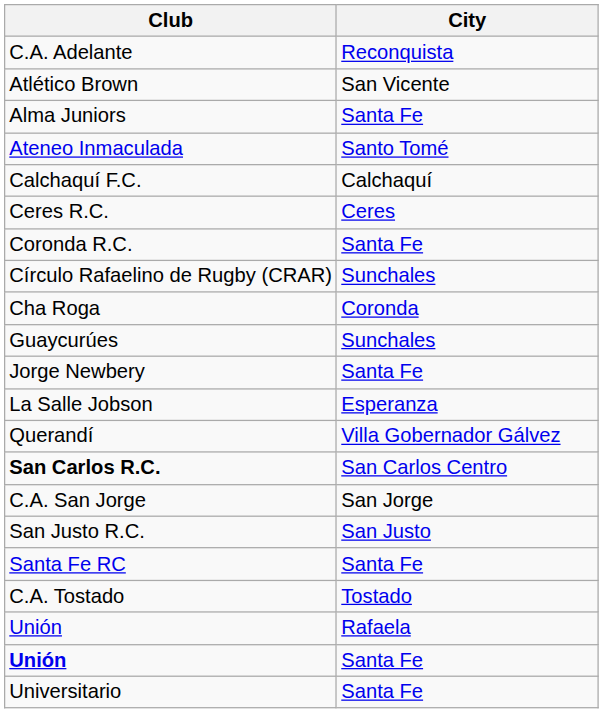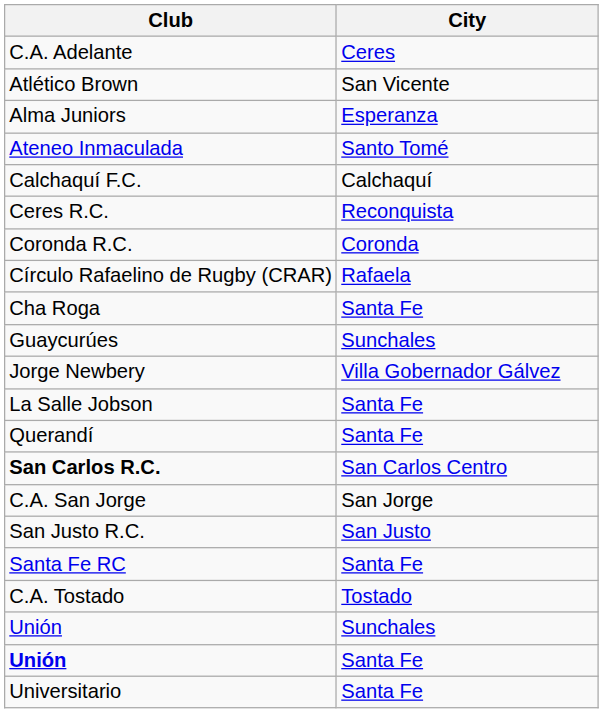(397, 52) Reconquista -> (368, 52) Ceres
(382, 116) Santa Fe -> (389, 116) Esperanza
(368, 212) Ceres -> (397, 212) Reconquista
(382, 244) Santa Fe -> (380, 244) Coronda
(388, 276) Sunchales -> (376, 276) Rafaela
(380, 308) Coronda -> (382, 308) Santa Fe
(382, 372) Santa Fe -> (451, 372) Villa Gobernador Gálvez
(389, 404) Esperanza -> (382, 404) Santa Fe
(451, 436) Villa Gobernador Gálvez -> (382, 436) Santa Fe
(376, 627) Rafaela -> (388, 627) Sunchales
